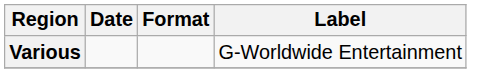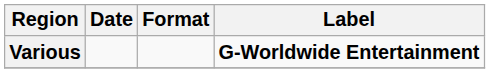(340, 51) normal -> (349, 51) bold
